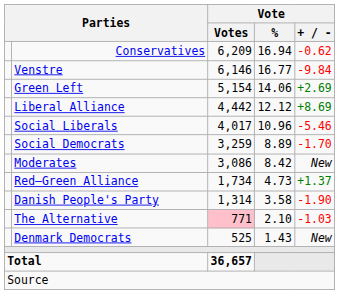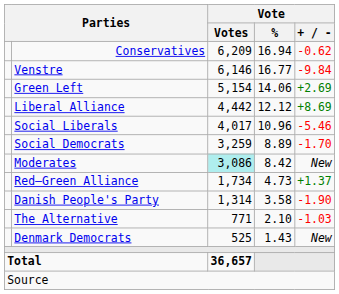(235, 163) no background -> (235, 163) paleturquoise background
(242, 219) pink background -> (242, 219) no background
